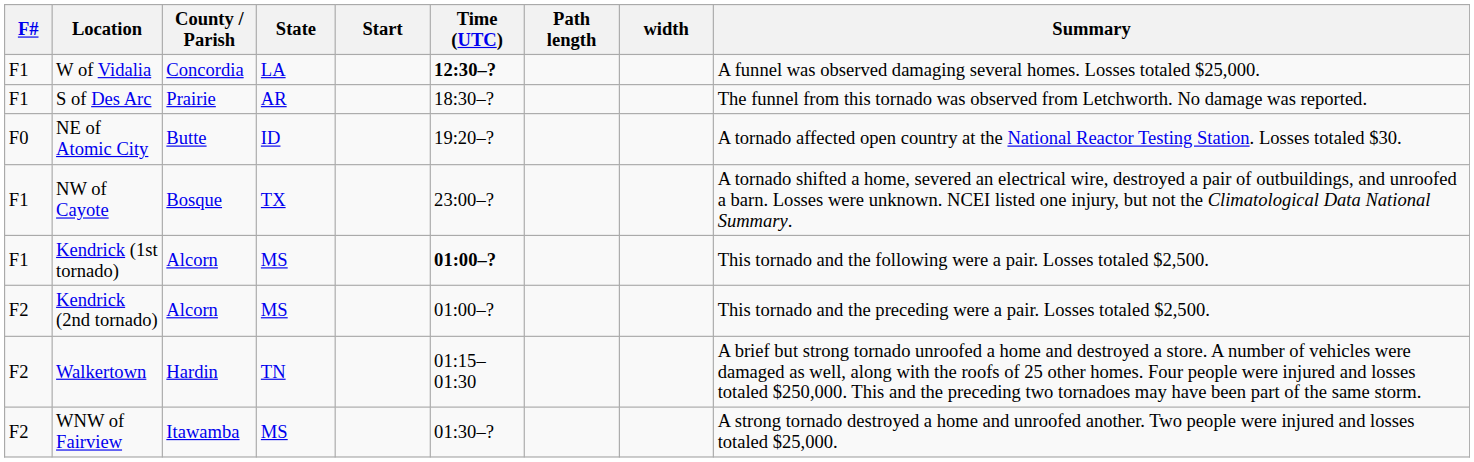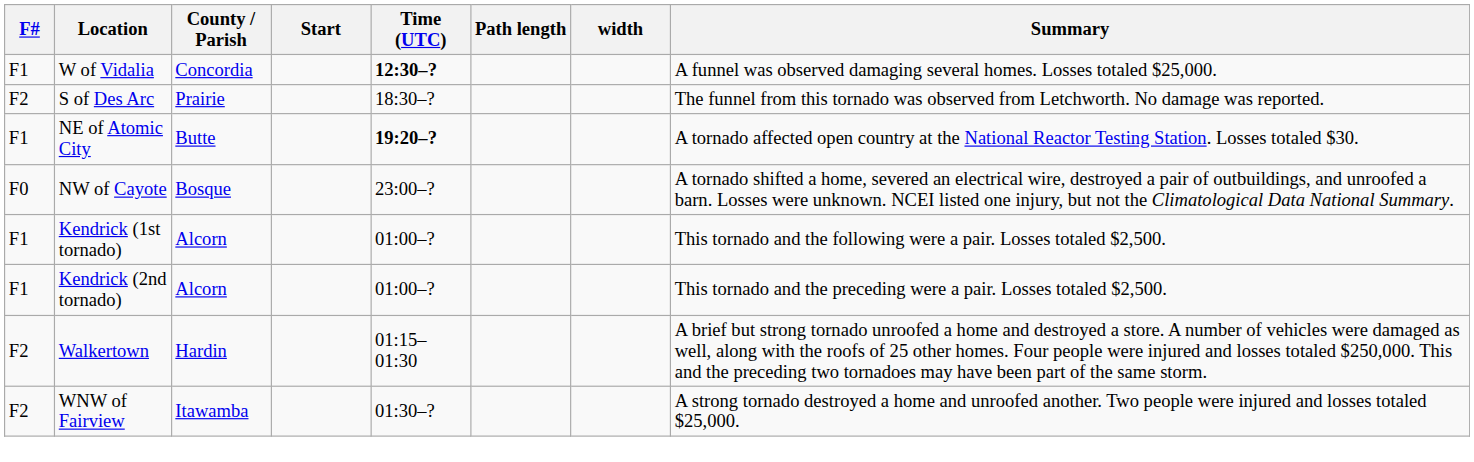- column: (296, 29)
(19, 98) F1 -> (19, 98) F2
(19, 138) F0 -> (19, 138) F1
(464, 138) normal -> (406, 138) bold
(19, 199) F1 -> (19, 189) F0
(465, 260) bold -> (405, 239) normal
(19, 310) F2 -> (19, 289) F1
